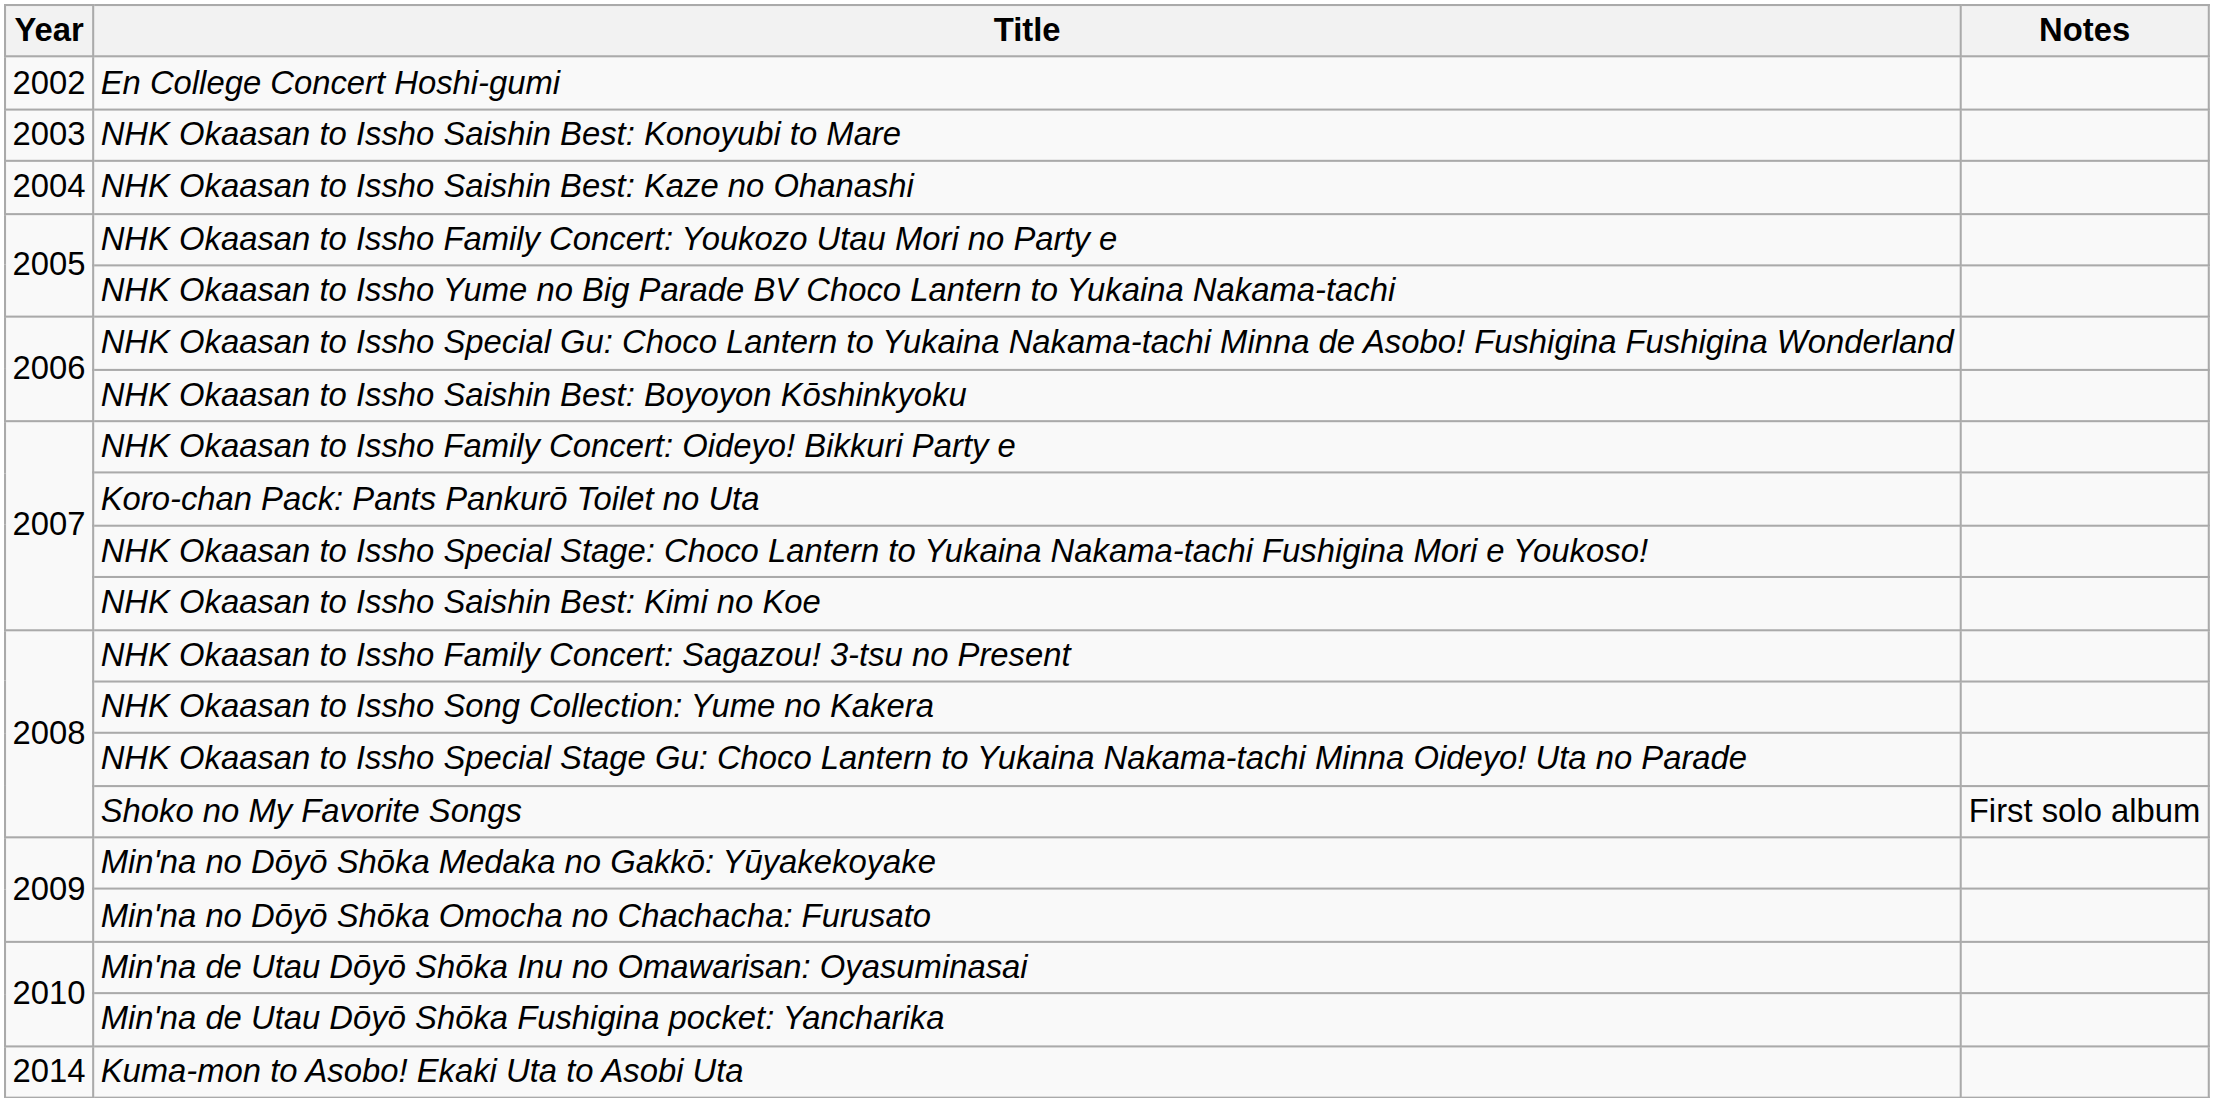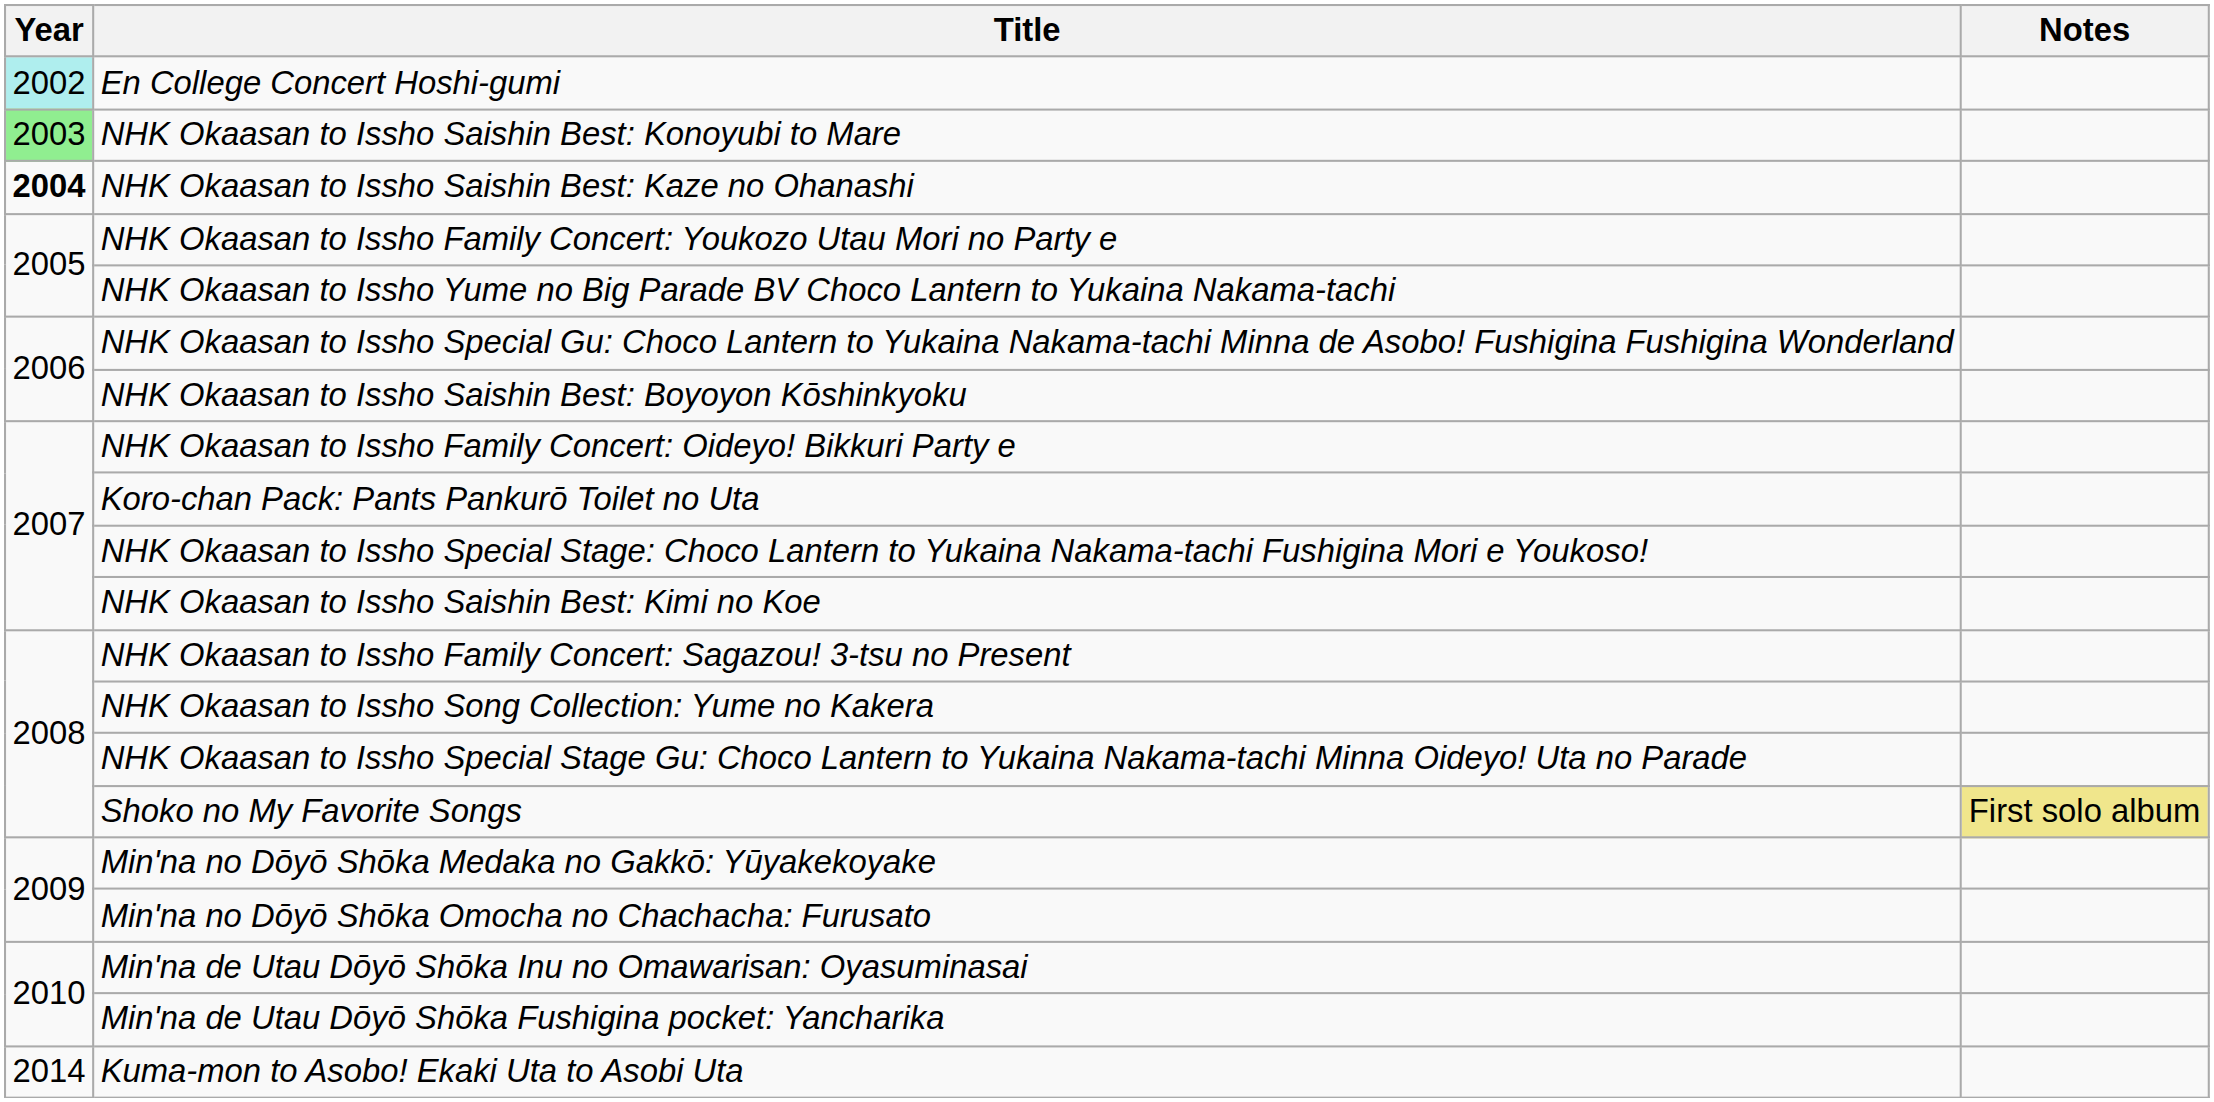(49, 82) no background -> (49, 82) paleturquoise background
(49, 134) no background -> (49, 134) lightgreen background
(49, 186) normal -> (49, 186) bold
(2085, 810) no background -> (2085, 810) khaki background
